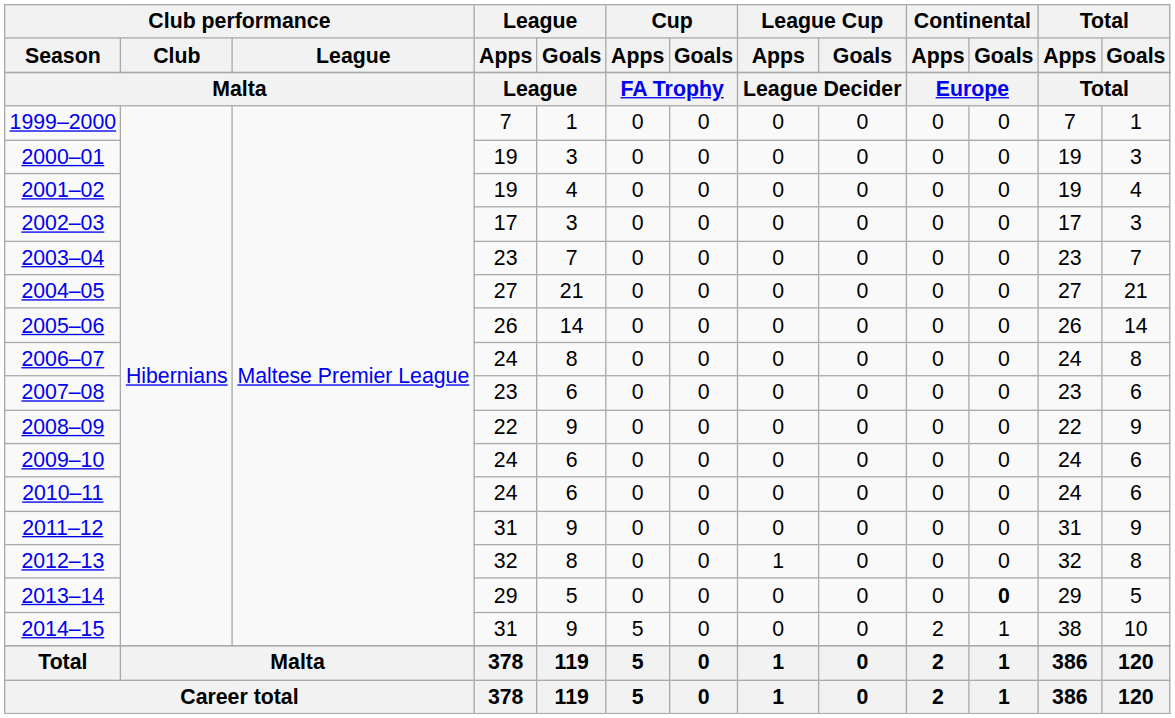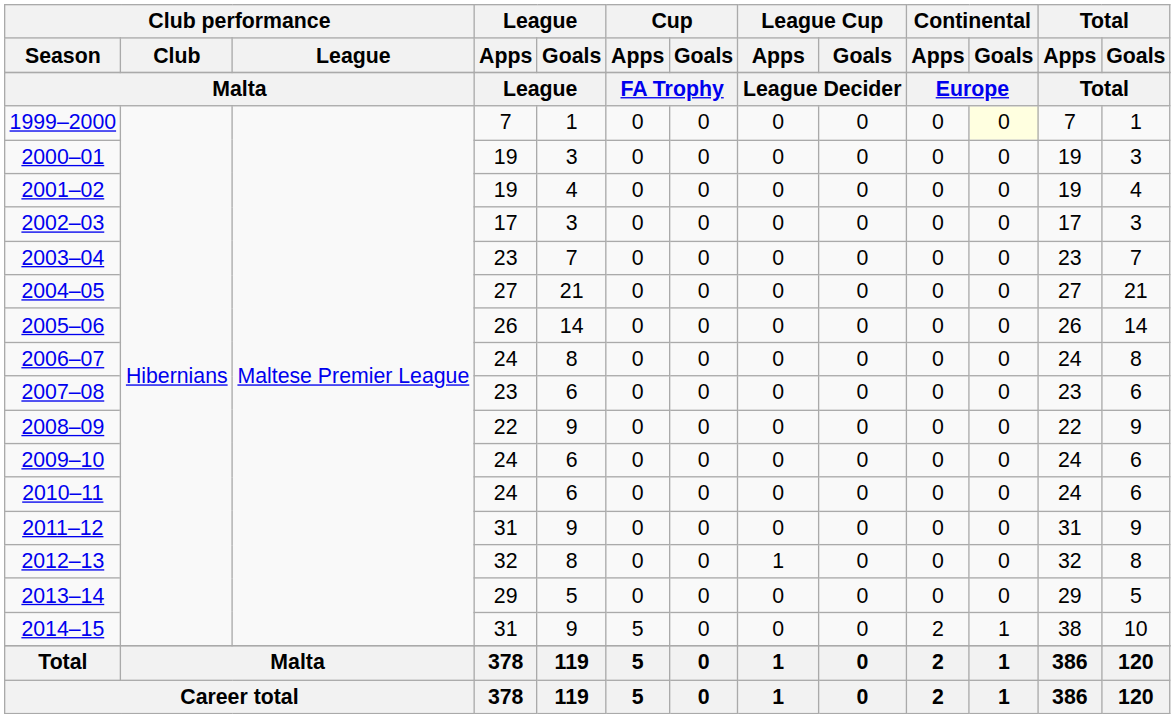(1004, 122) no background -> (1004, 122) lightyellow background
(1004, 595) bold -> (1004, 595) normal
